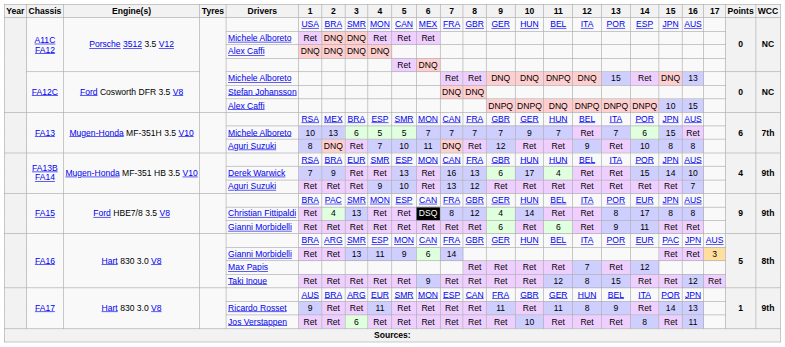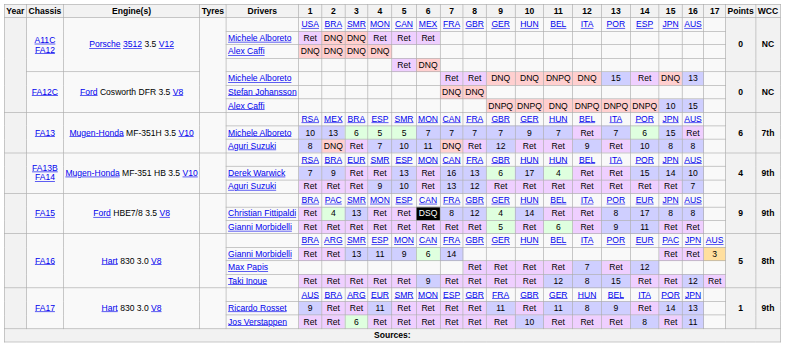(501, 227) 6 -> (501, 227) 5
(475, 294) CAN -> (475, 294) GBR
